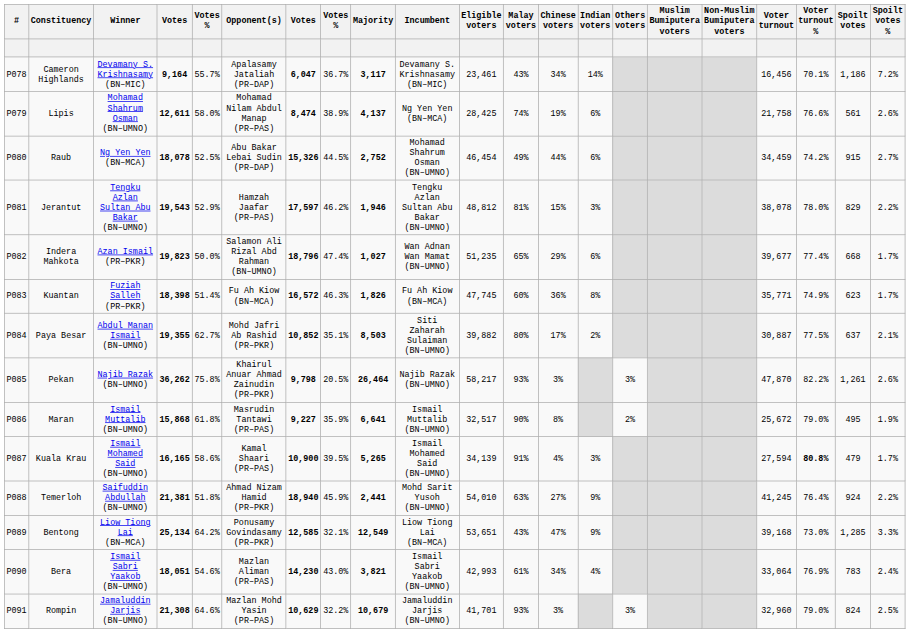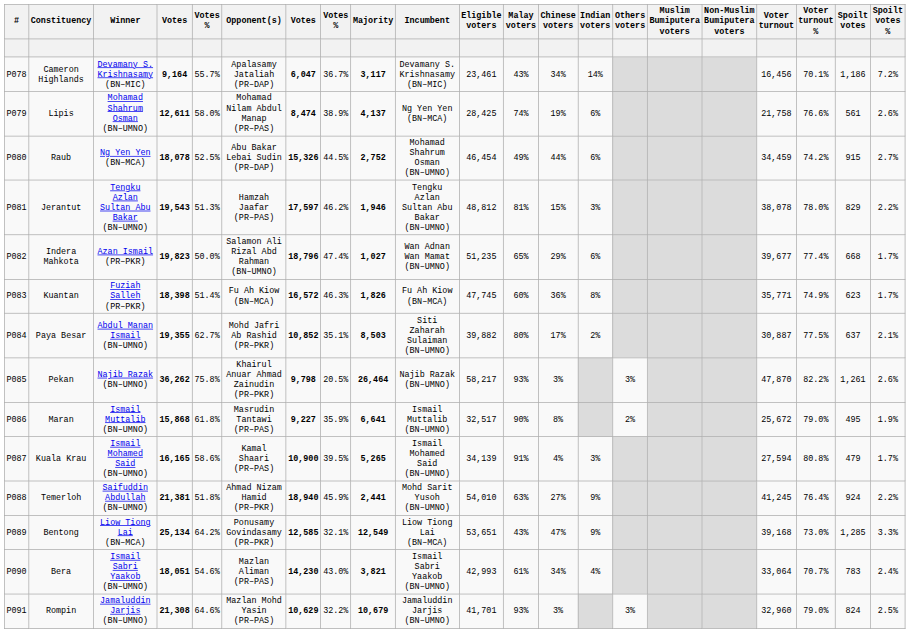(207, 207) 52.9% -> (207, 207) 51.3%
(816, 458) bold -> (816, 458) normal
(816, 571) 76.9% -> (816, 571) 70.7%
